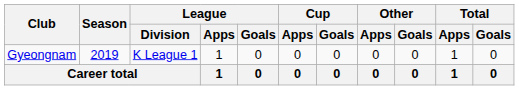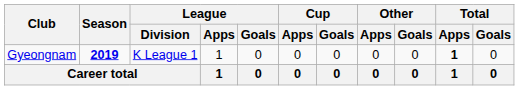(104, 54) normal -> (104, 54) bold
(454, 54) normal -> (454, 54) bold
